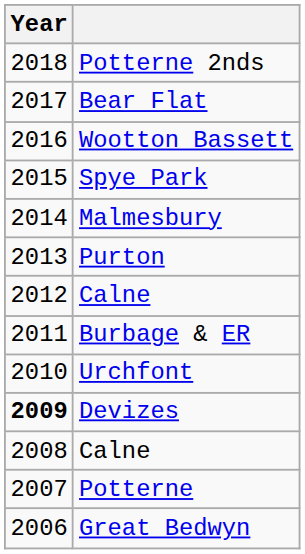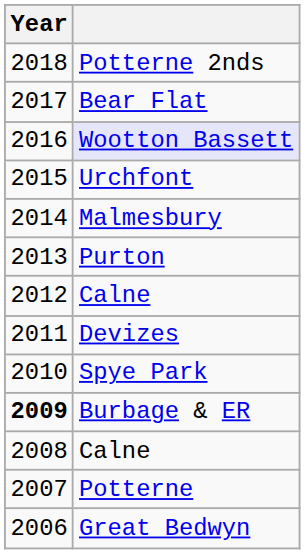(186, 141) no background -> (186, 141) lavender background
(143, 179) Spye Park -> (136, 179) Urchfont
(165, 334) Burbage & ER -> (129, 334) Devizes
(136, 373) Urchfont -> (143, 373) Spye Park
(129, 412) Devizes -> (165, 412) Burbage & ER
